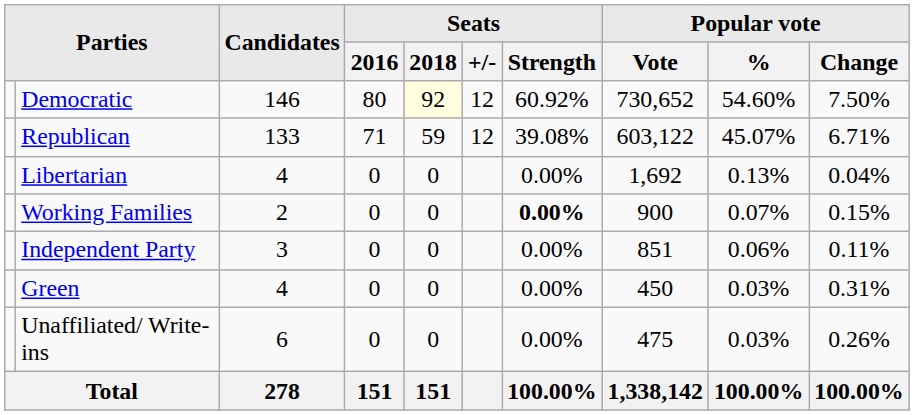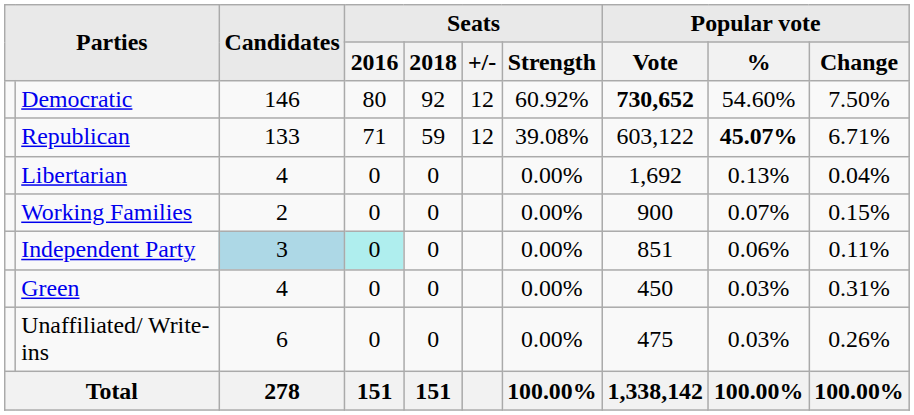(433, 99) lightyellow background -> (433, 99) no background
(655, 99) normal -> (655, 99) bold
(759, 136) normal -> (759, 136) bold
(552, 212) bold -> (552, 212) normal
(282, 250) no background -> (282, 250) lightblue background
(375, 250) no background -> (375, 250) paleturquoise background
